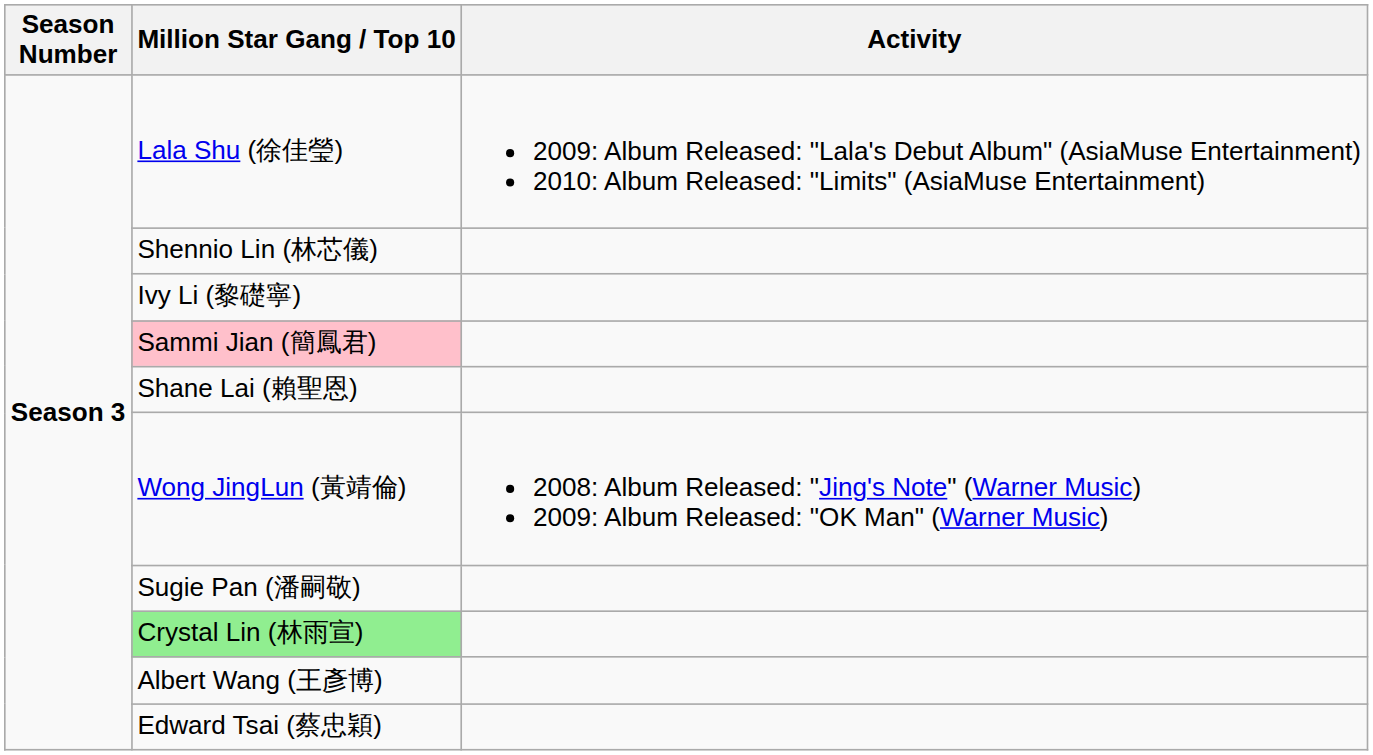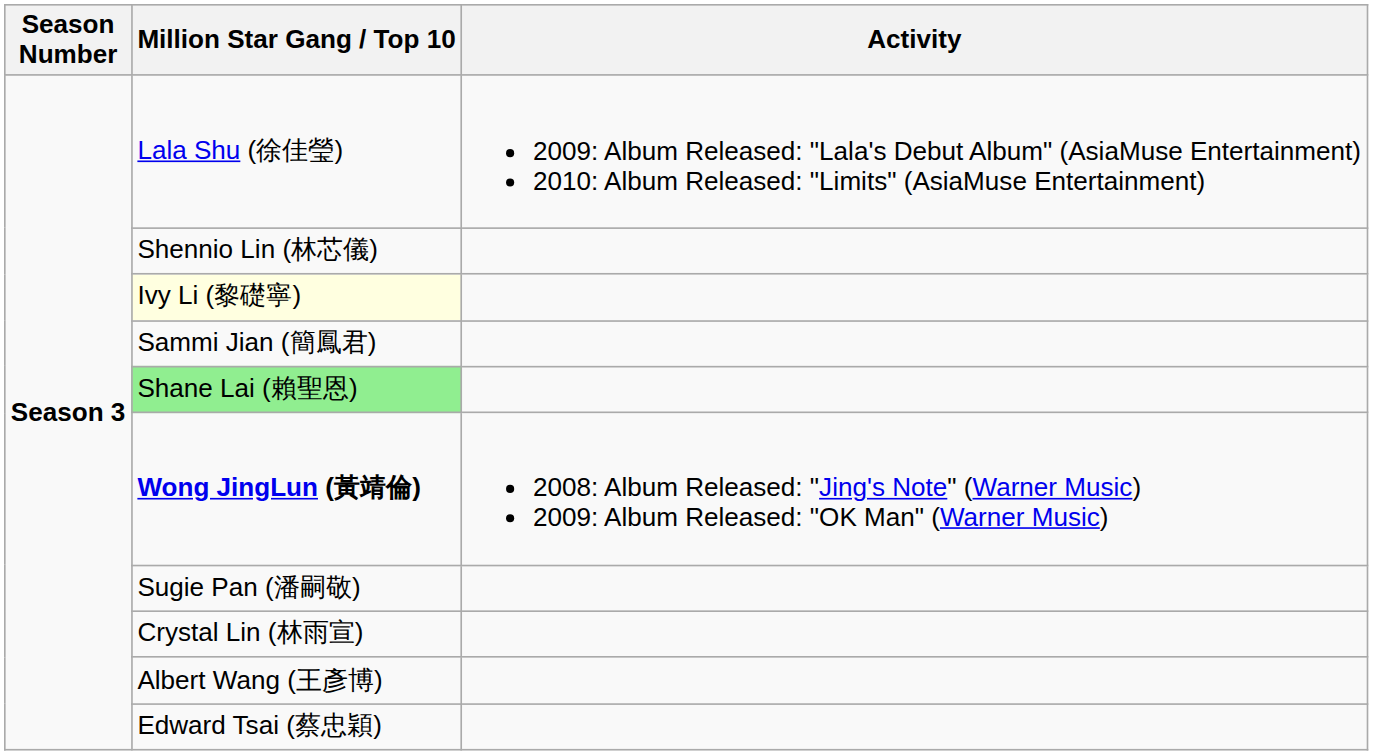(219, 295) no background -> (219, 295) lightyellow background
(257, 342) pink background -> (257, 342) no background
(248, 388) no background -> (248, 388) lightgreen background
(272, 487) normal -> (279, 487) bold
(250, 633) lightgreen background -> (250, 633) no background
